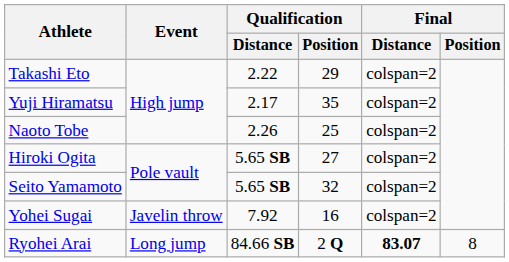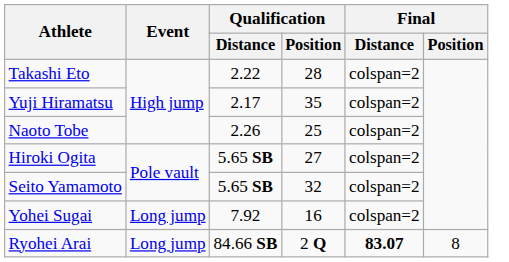(330, 74) 29 -> (313, 74) 28
(176, 215) Javelin throw -> (168, 215) Long jump
